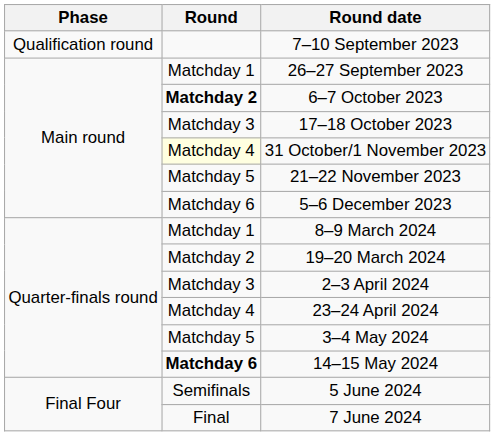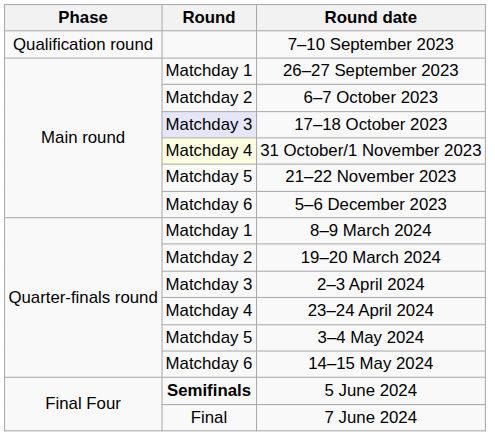(211, 97) bold -> (209, 97) normal
(211, 124) no background -> (209, 124) lavender background
(211, 364) bold -> (209, 364) normal
(211, 390) normal -> (209, 390) bold
